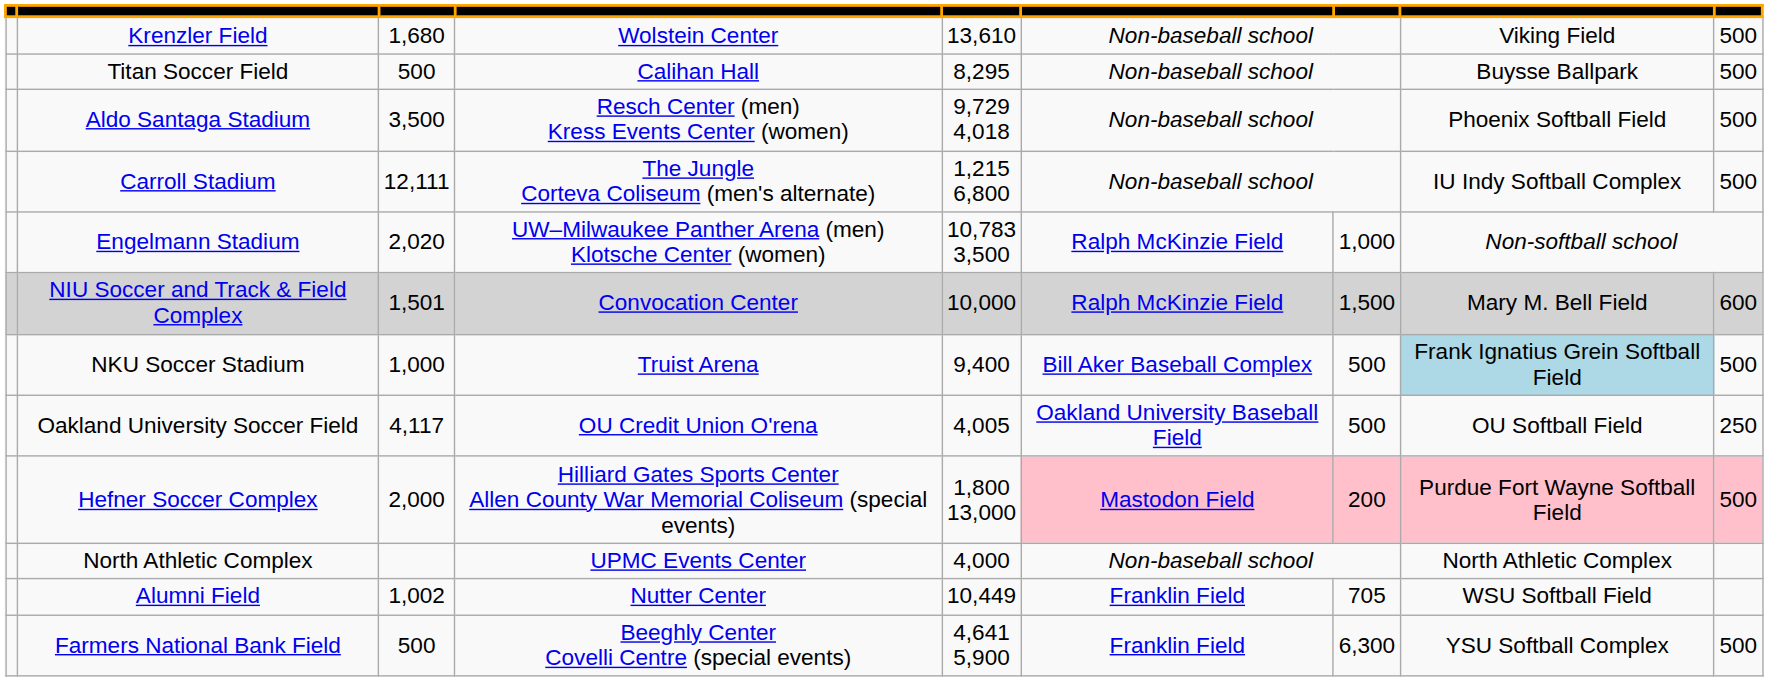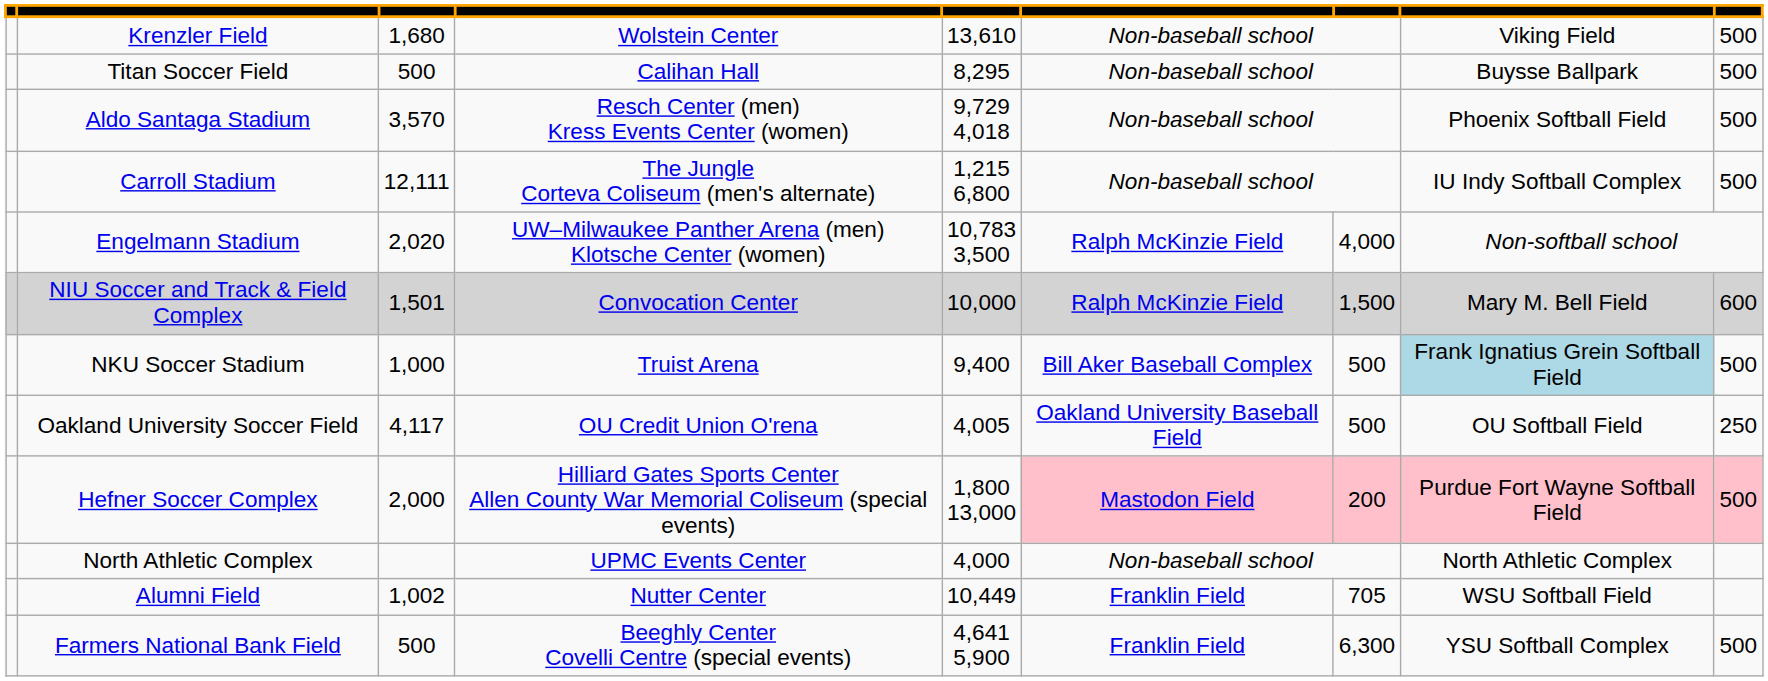(417, 119) 3,500 -> (417, 119) 3,570
(1367, 242) 1,000 -> (1367, 242) 4,000
